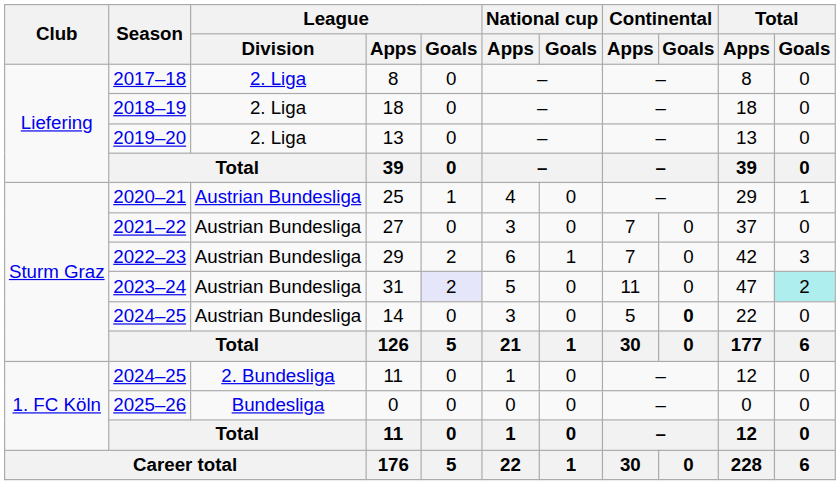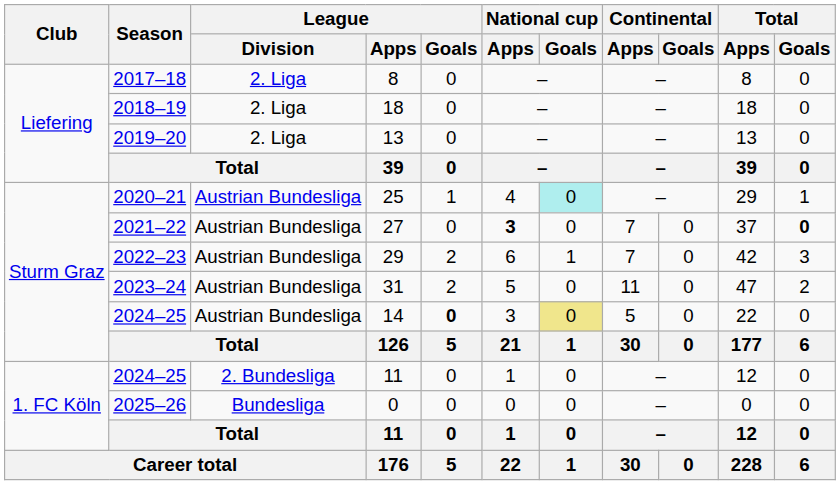(571, 197) no background -> (571, 197) paleturquoise background
(511, 227) normal -> (511, 227) bold
(804, 227) normal -> (804, 227) bold
(451, 286) lavender background -> (451, 286) no background
(804, 286) paleturquoise background -> (804, 286) no background
(451, 316) normal -> (451, 316) bold
(571, 316) no background -> (571, 316) khaki background
(688, 316) bold -> (688, 316) normal
